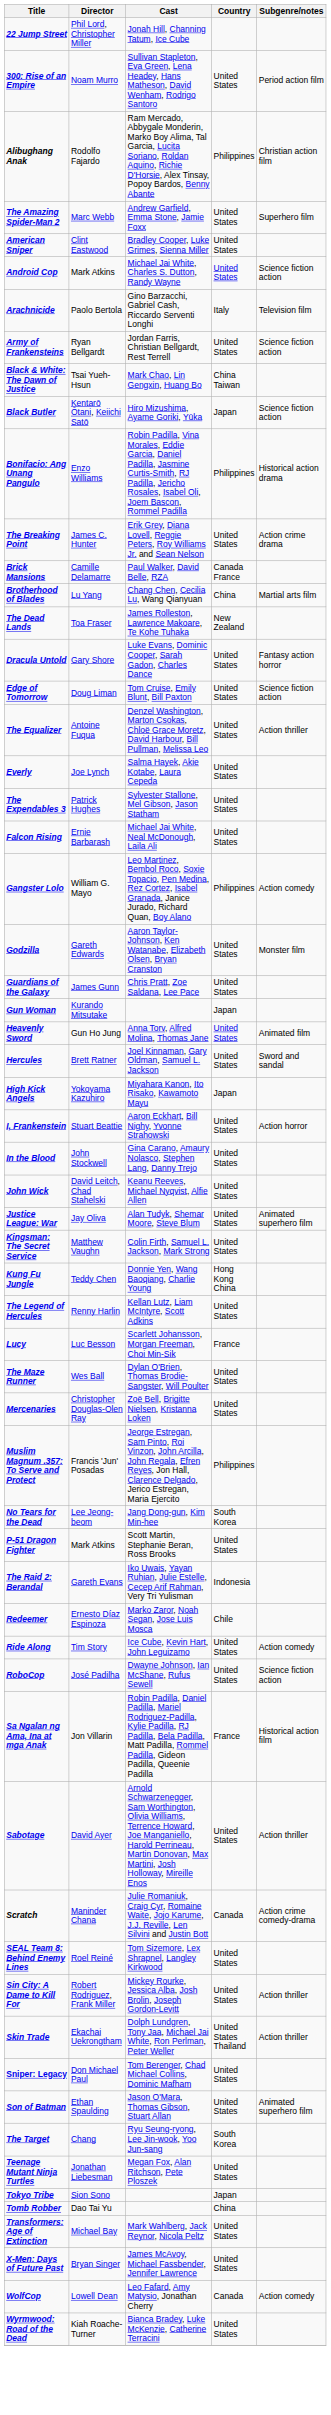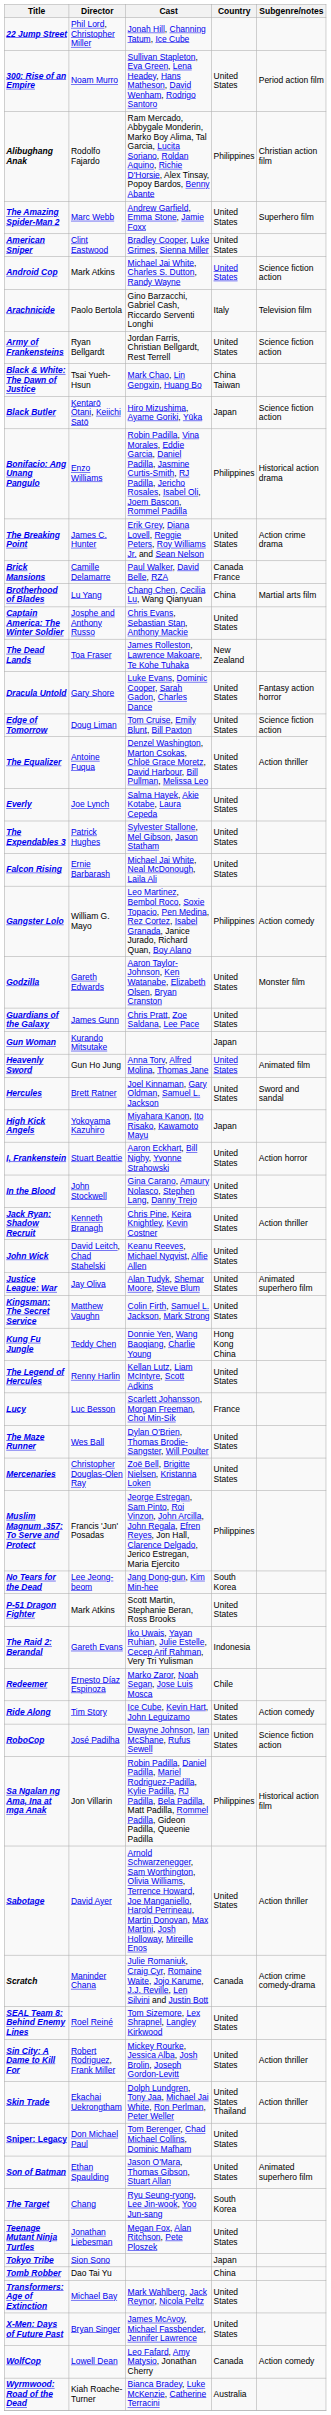+ row: (35, 623)
+ row: (29, 1223)
(227, 1736) France -> (234, 1801) Philippines
(226, 2329) United States -> (230, 2394) Australia
